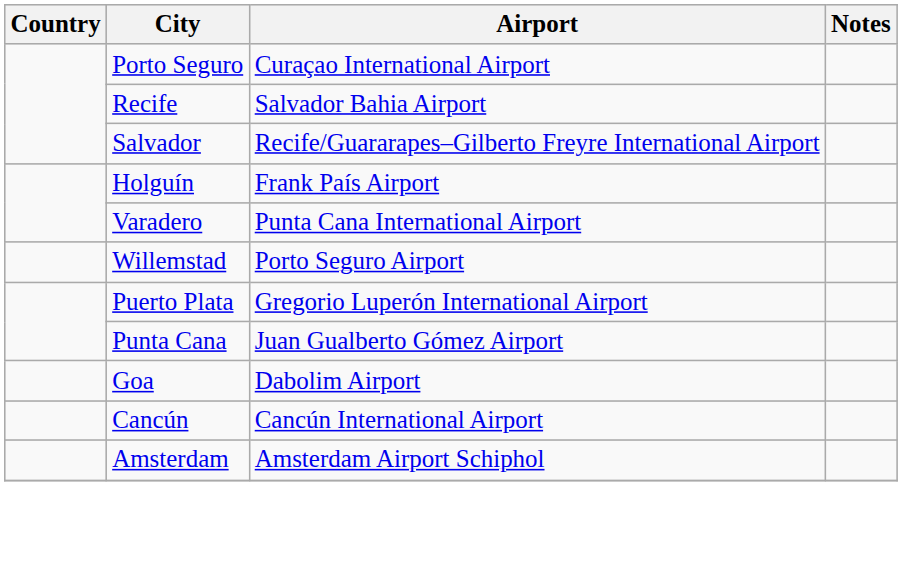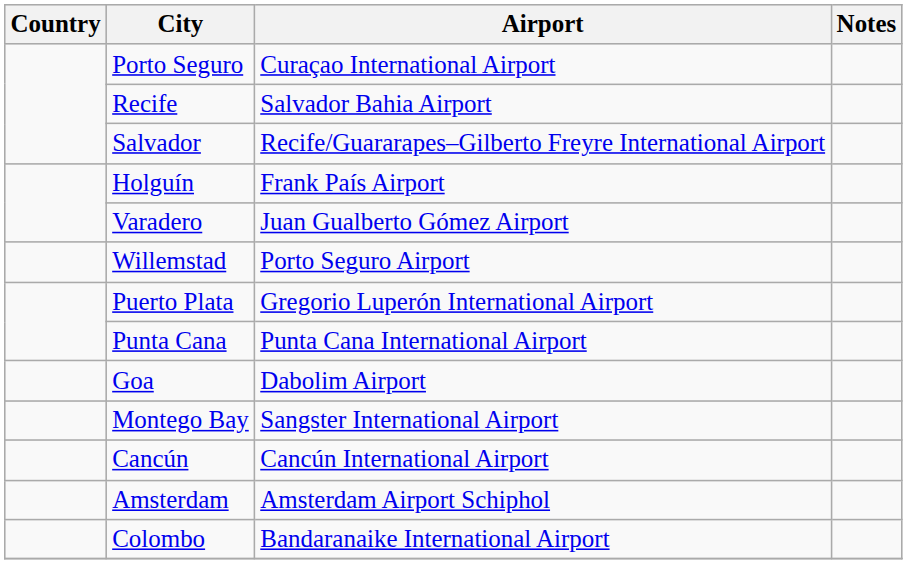(418, 222) Punta Cana International Airport -> (414, 222) Juan Gualberto Gómez Airport
(409, 340) Juan Gualberto Gómez Airport -> (423, 340) Punta Cana International Airport
+ row: (180, 420)
+ row: (159, 538)
